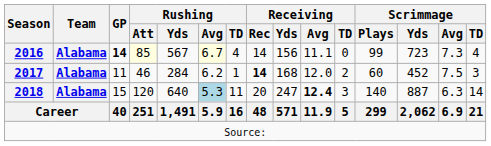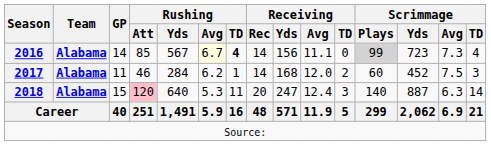(120, 53) bold -> (120, 53) normal
(143, 53) lightyellow background -> (143, 53) no background
(236, 53) normal -> (236, 53) bold
(376, 53) no background -> (376, 53) lightgrey background
(260, 73) bold -> (260, 73) normal
(143, 92) no background -> (143, 92) pink background
(212, 92) lightblue background -> (212, 92) no background
(318, 92) bold -> (318, 92) normal
